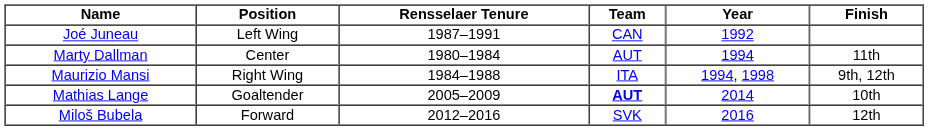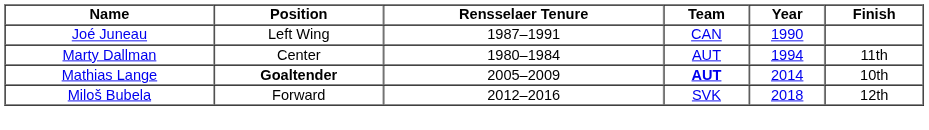(738, 34) 1992 -> (787, 34) 1990
- row: (101, 75)
(267, 95) normal -> (299, 75) bold
(738, 115) 2016 -> (787, 95) 2018
